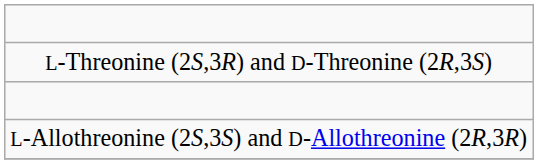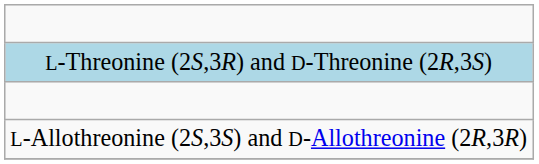(269, 61) no background -> (269, 61) lightblue background
